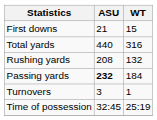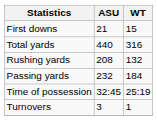(105, 76) bold -> (105, 76) normal
rows swapped: (29, 91) <-> (49, 107)
